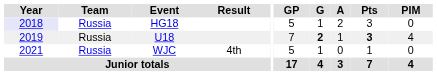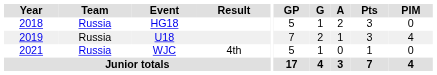(31, 24) lavender background -> (31, 24) no background
(320, 37) bold -> (320, 37) normal
(369, 37) bold -> (369, 37) normal
